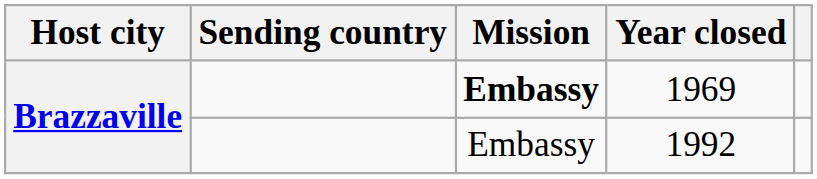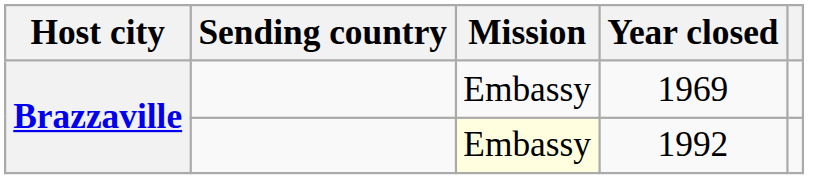(531, 88) bold -> (527, 88) normal
(531, 144) no background -> (527, 144) lightyellow background
